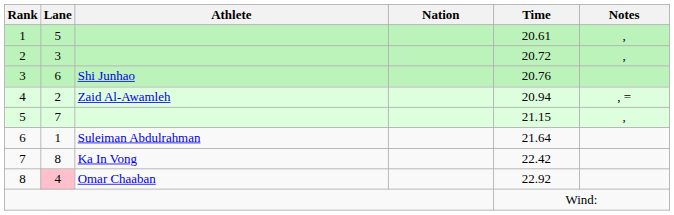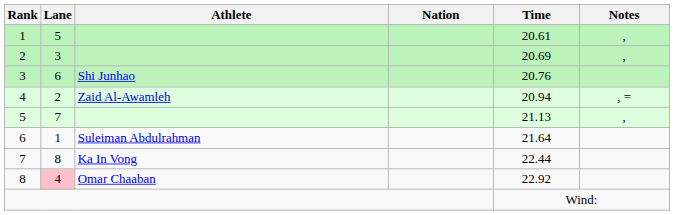(536, 55) 20.72 -> (536, 55) 20.69
(536, 117) 21.15 -> (536, 117) 21.13
(536, 158) 22.42 -> (536, 158) 22.44
